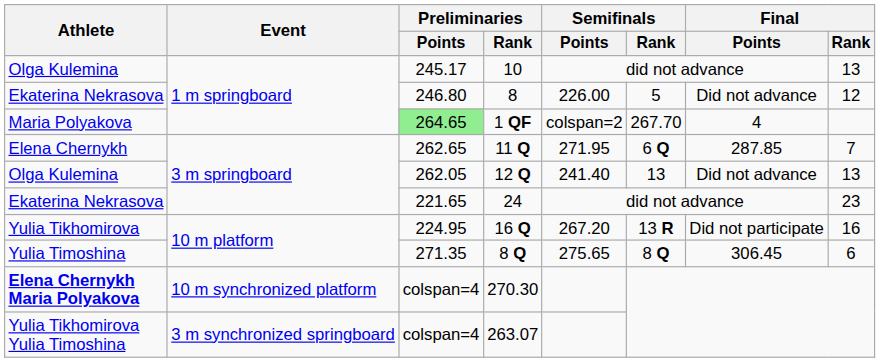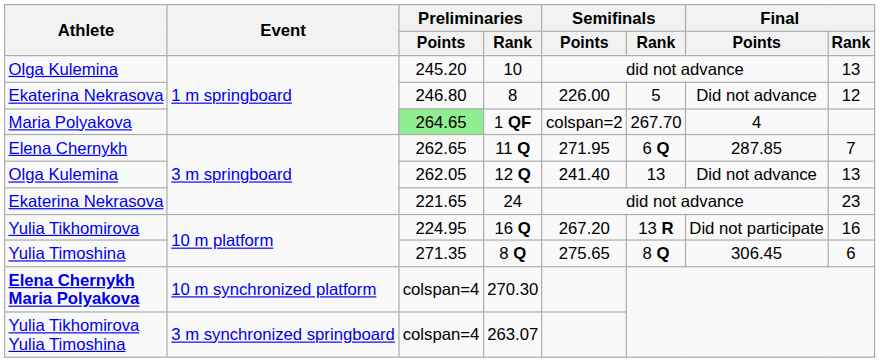(441, 69) 245.17 -> (441, 69) 245.20
